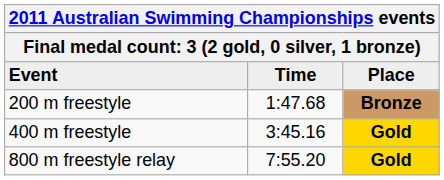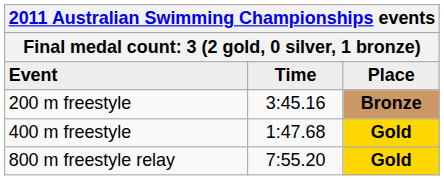(296, 103) 1:47.68 -> (296, 103) 3:45.16
(296, 132) 3:45.16 -> (296, 132) 1:47.68
